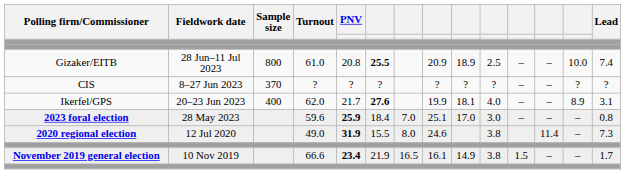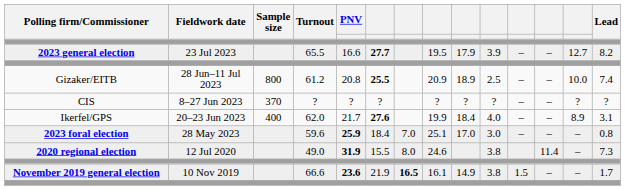+ row: (86, 52)
(315, 63) 61.0 -> (315, 79) 61.2
(466, 101) 18.1 -> (466, 118) 18.4
(351, 155) 23.4 -> (351, 172) 23.6
(409, 155) normal -> (409, 172) bold
